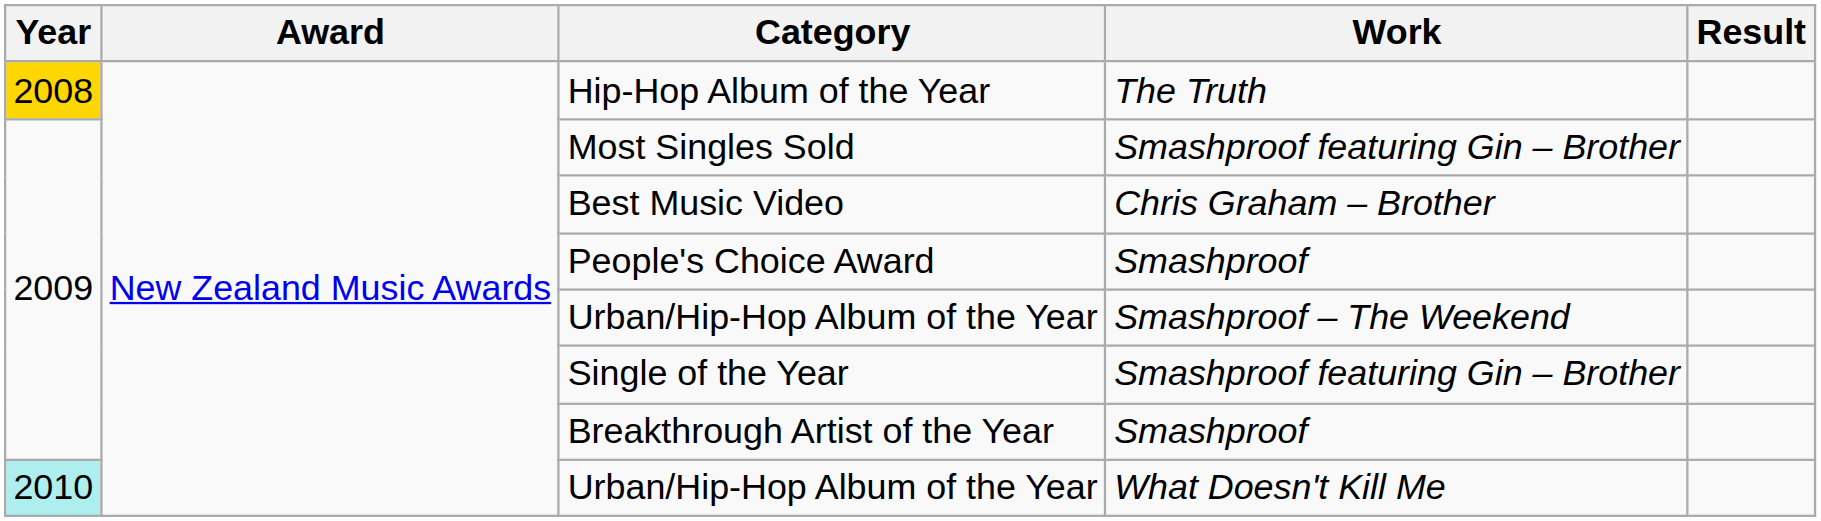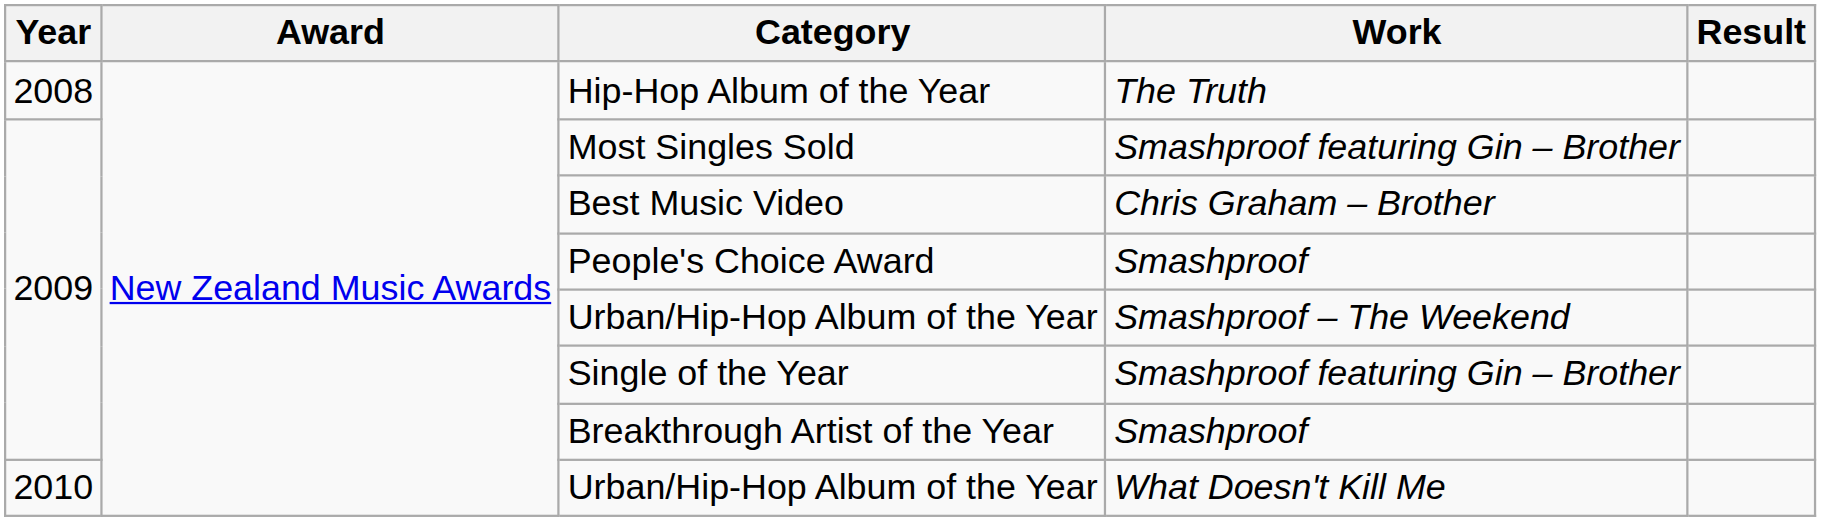(53, 89) gold background -> (53, 89) no background
(53, 487) paleturquoise background -> (53, 487) no background
